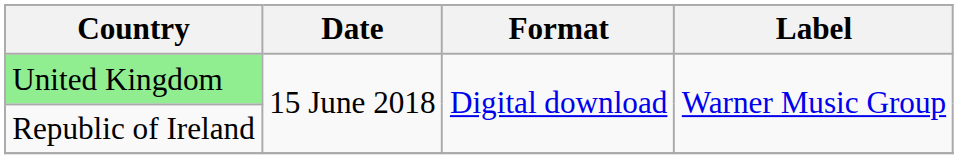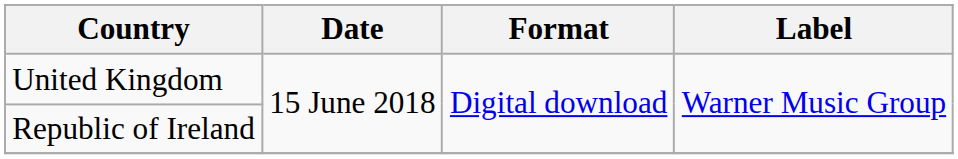(117, 78) lightgreen background -> (117, 78) no background
